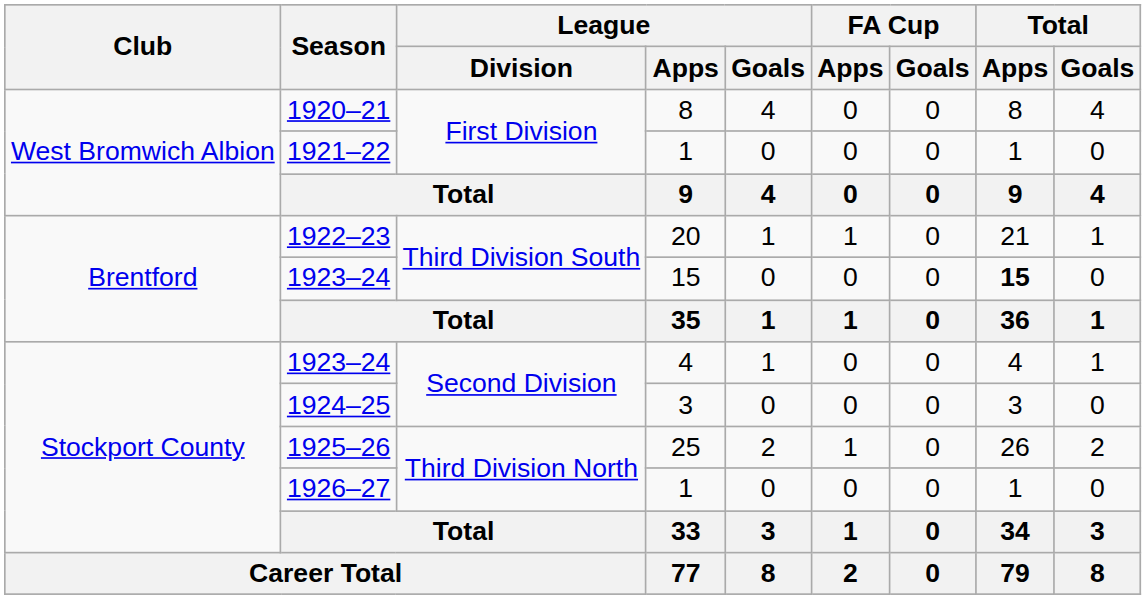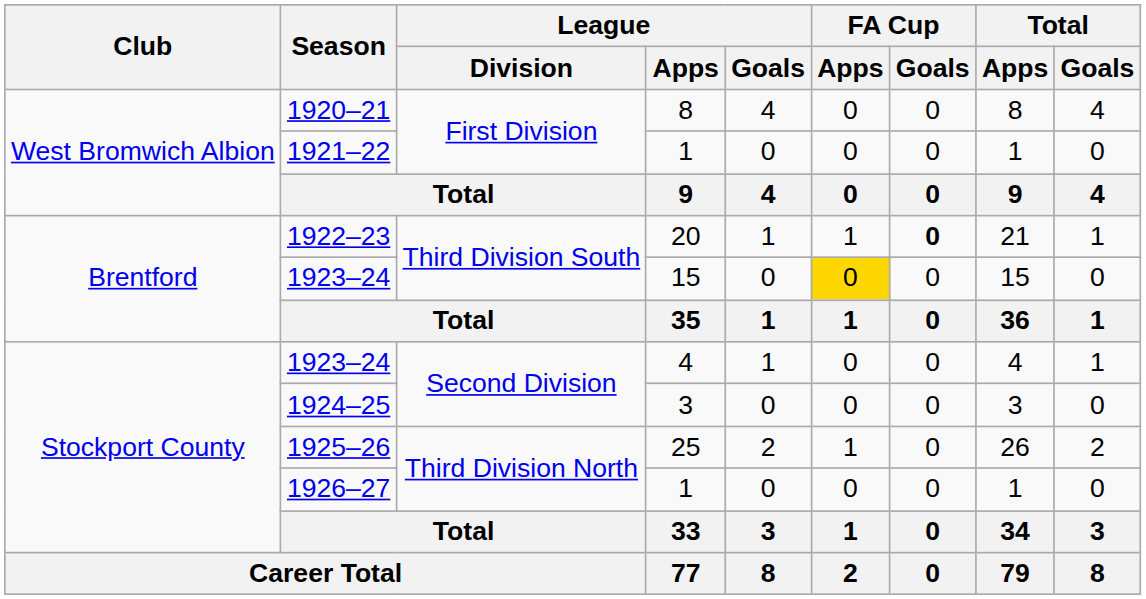(933, 236) normal -> (933, 236) bold
(850, 278) no background -> (850, 278) gold background
(1015, 278) bold -> (1015, 278) normal
